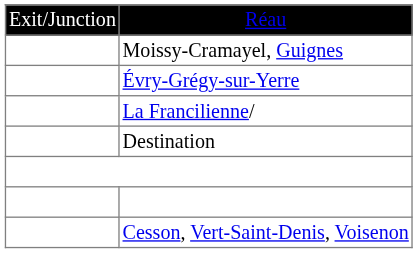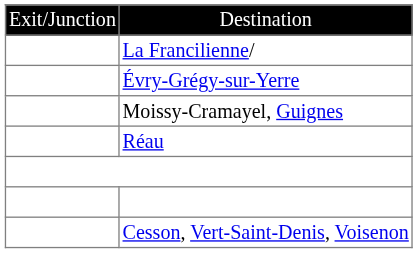(266, 19) Réau -> (266, 19) Destination
(233, 50) Moissy-Cramayel, Guignes -> (189, 50) La Francilienne/
(189, 110) La Francilienne/ -> (233, 110) Moissy-Cramayel, Guignes
(169, 141) Destination -> (143, 141) Réau
